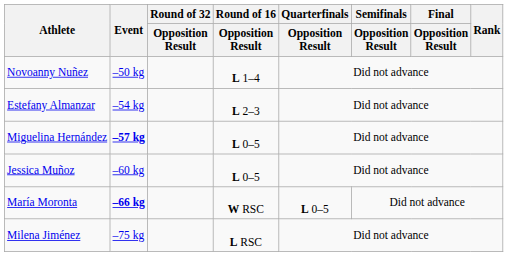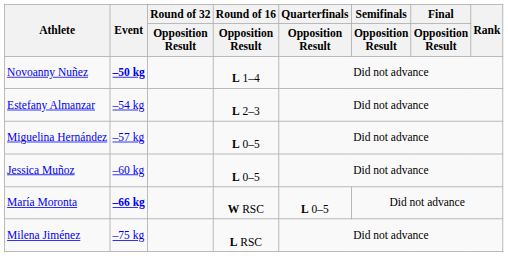(128, 72) normal -> (129, 72) bold
(129, 137) bold -> (128, 137) normal
